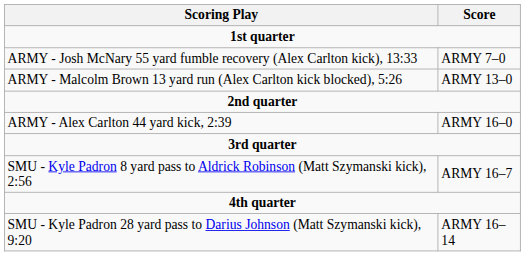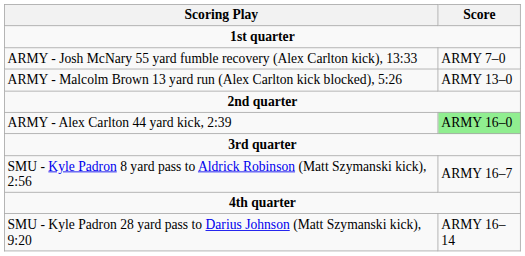(477, 123) no background -> (477, 123) lightgreen background
